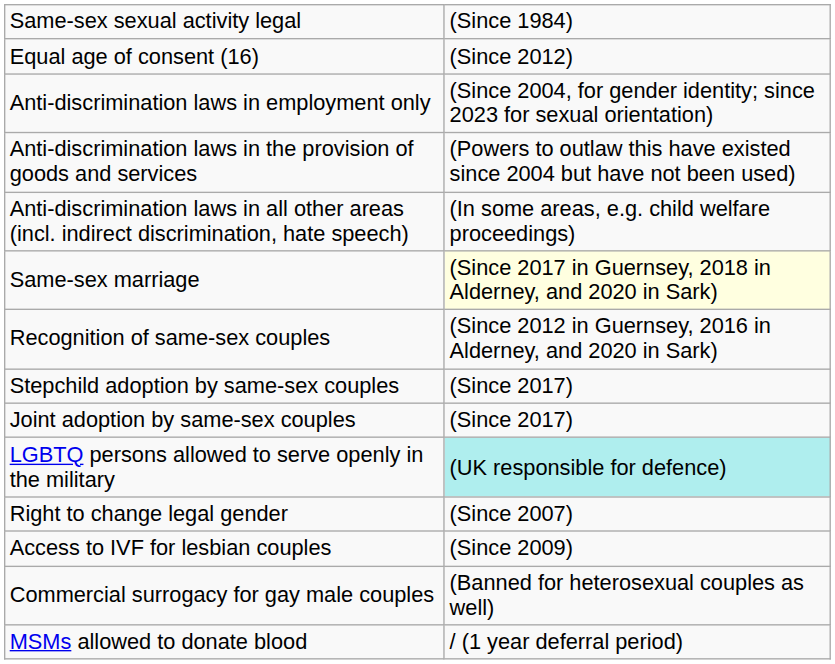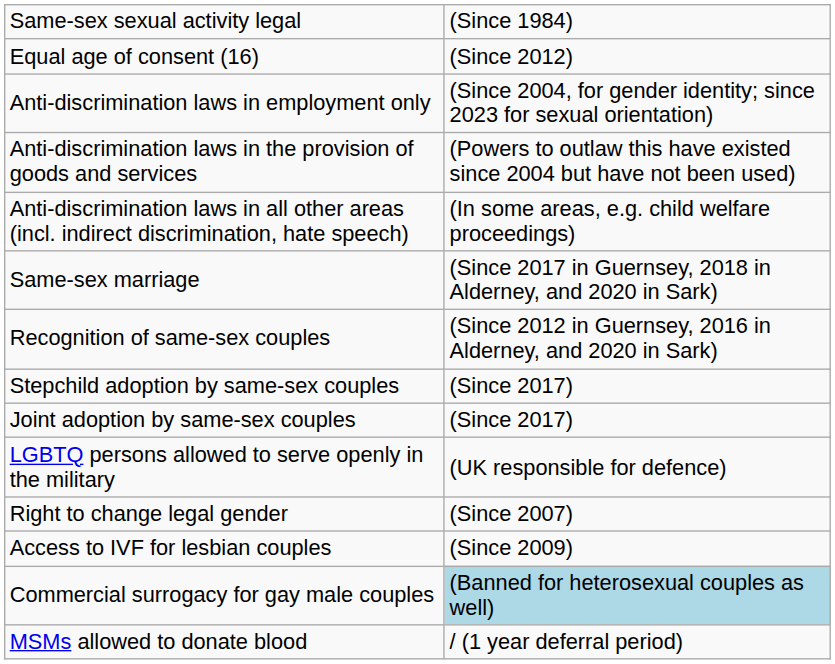(610, 279) lightyellow background -> (610, 279) no background
(588, 466) paleturquoise background -> (588, 466) no background
(627, 594) no background -> (627, 594) lightblue background
